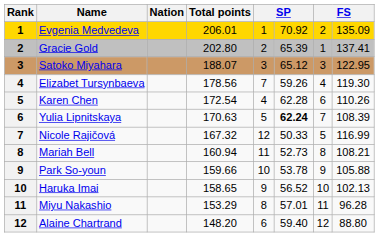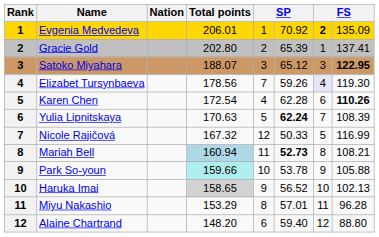(323, 30) normal -> (323, 30) bold
(353, 65) normal -> (353, 65) bold
(323, 83) no background -> (323, 83) lavender background
(353, 100) normal -> (353, 100) bold
(220, 153) no background -> (220, 153) lightblue background
(294, 153) normal -> (294, 153) bold
(220, 170) no background -> (220, 170) paleturquoise background
(220, 188) no background -> (220, 188) lightgrey background
